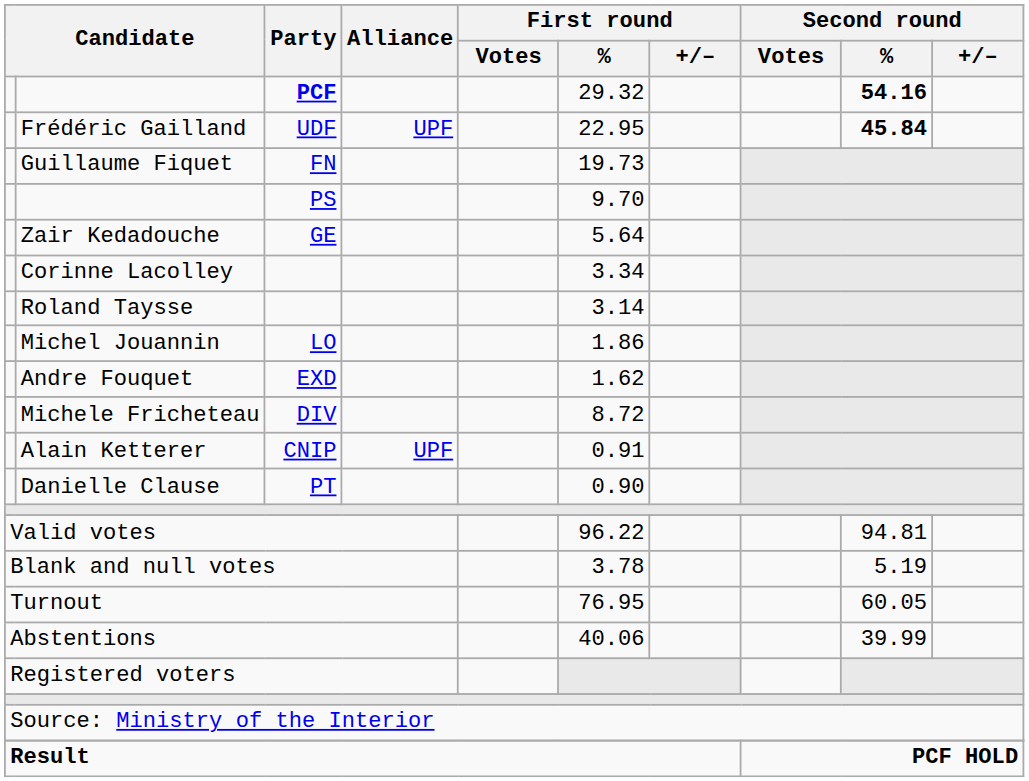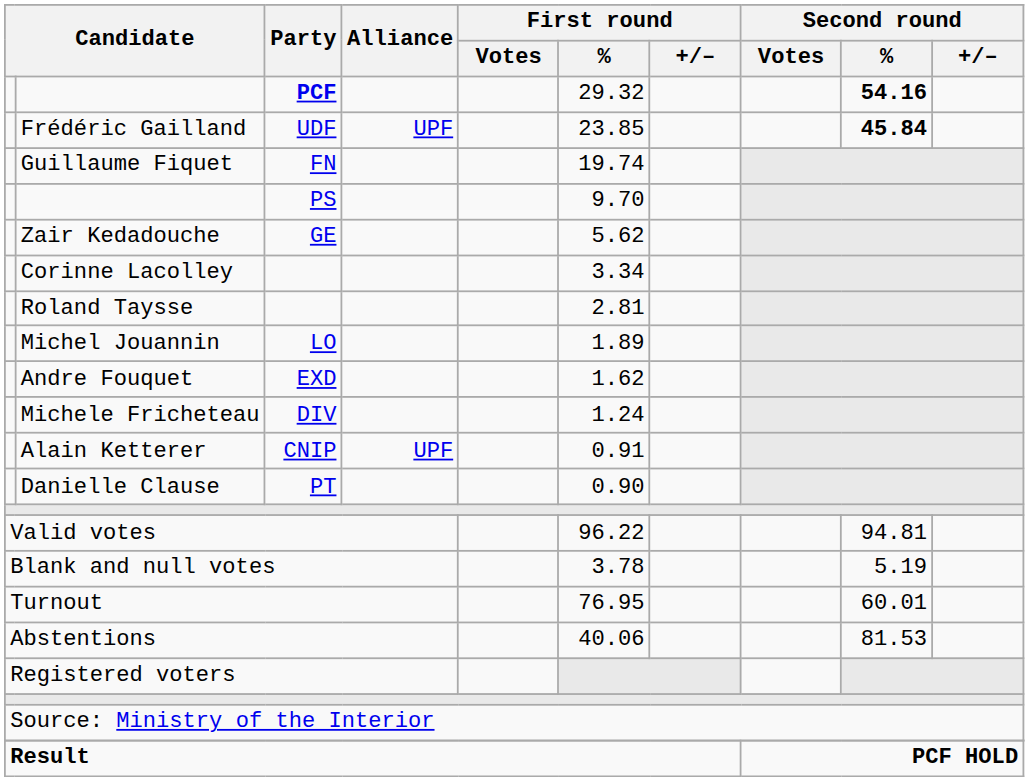(611, 130) 22.95 -> (611, 130) 23.85
(611, 166) 19.73 -> (611, 166) 19.74
(618, 237) 5.64 -> (618, 237) 5.62
(618, 309) 3.14 -> (618, 309) 2.81
(618, 344) 1.86 -> (618, 344) 1.89
(618, 416) 8.72 -> (618, 416) 1.24
(894, 605) 60.05 -> (894, 605) 60.01
(894, 640) 39.99 -> (894, 640) 81.53
